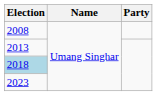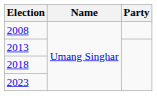(18, 64) lightblue background -> (18, 64) no background
